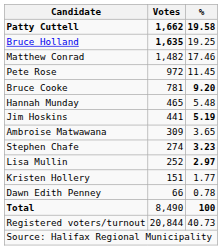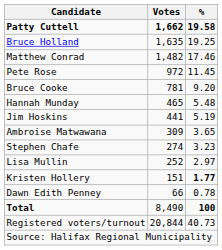(169, 42) bold -> (169, 42) normal
(204, 87) bold -> (204, 87) normal
(204, 117) bold -> (204, 117) normal
(204, 147) bold -> (204, 147) normal
(204, 162) bold -> (204, 162) normal
(204, 177) normal -> (204, 177) bold
